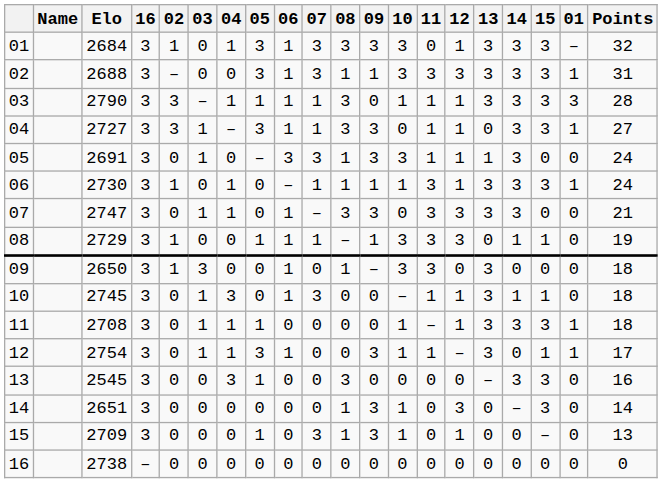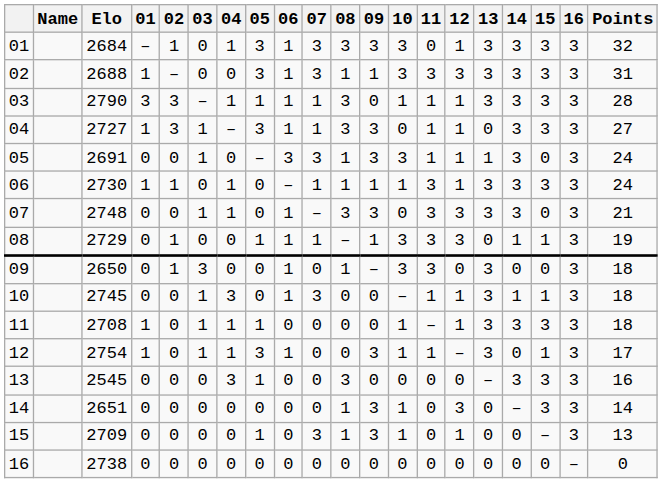columns swapped: (574, 19) <-> (145, 19)
(107, 213) 2747 -> (107, 213) 2748
